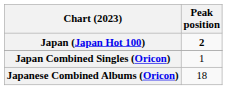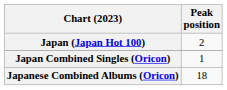(202, 42) bold -> (202, 42) normal
